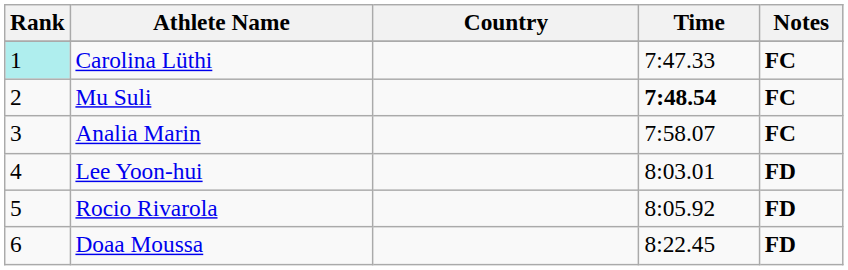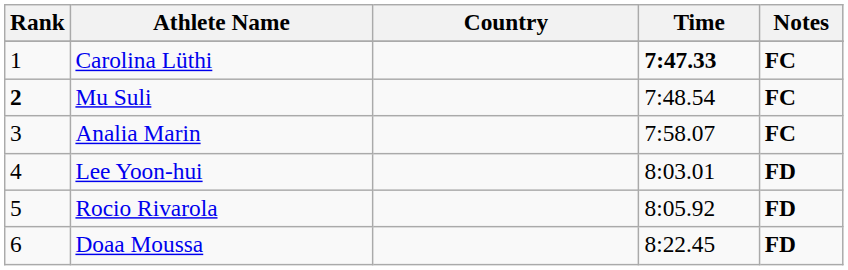(16, 60) paleturquoise background -> (16, 60) no background
(680, 60) normal -> (680, 60) bold
(16, 97) normal -> (16, 97) bold
(680, 97) bold -> (680, 97) normal
